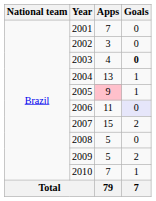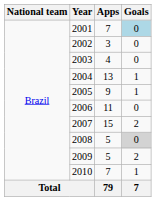(136, 28) no background -> (136, 28) lightblue background
(136, 60) bold -> (136, 60) normal
(108, 92) pink background -> (108, 92) no background
(136, 108) lavender background -> (136, 108) no background
(136, 140) no background -> (136, 140) lightgrey background
